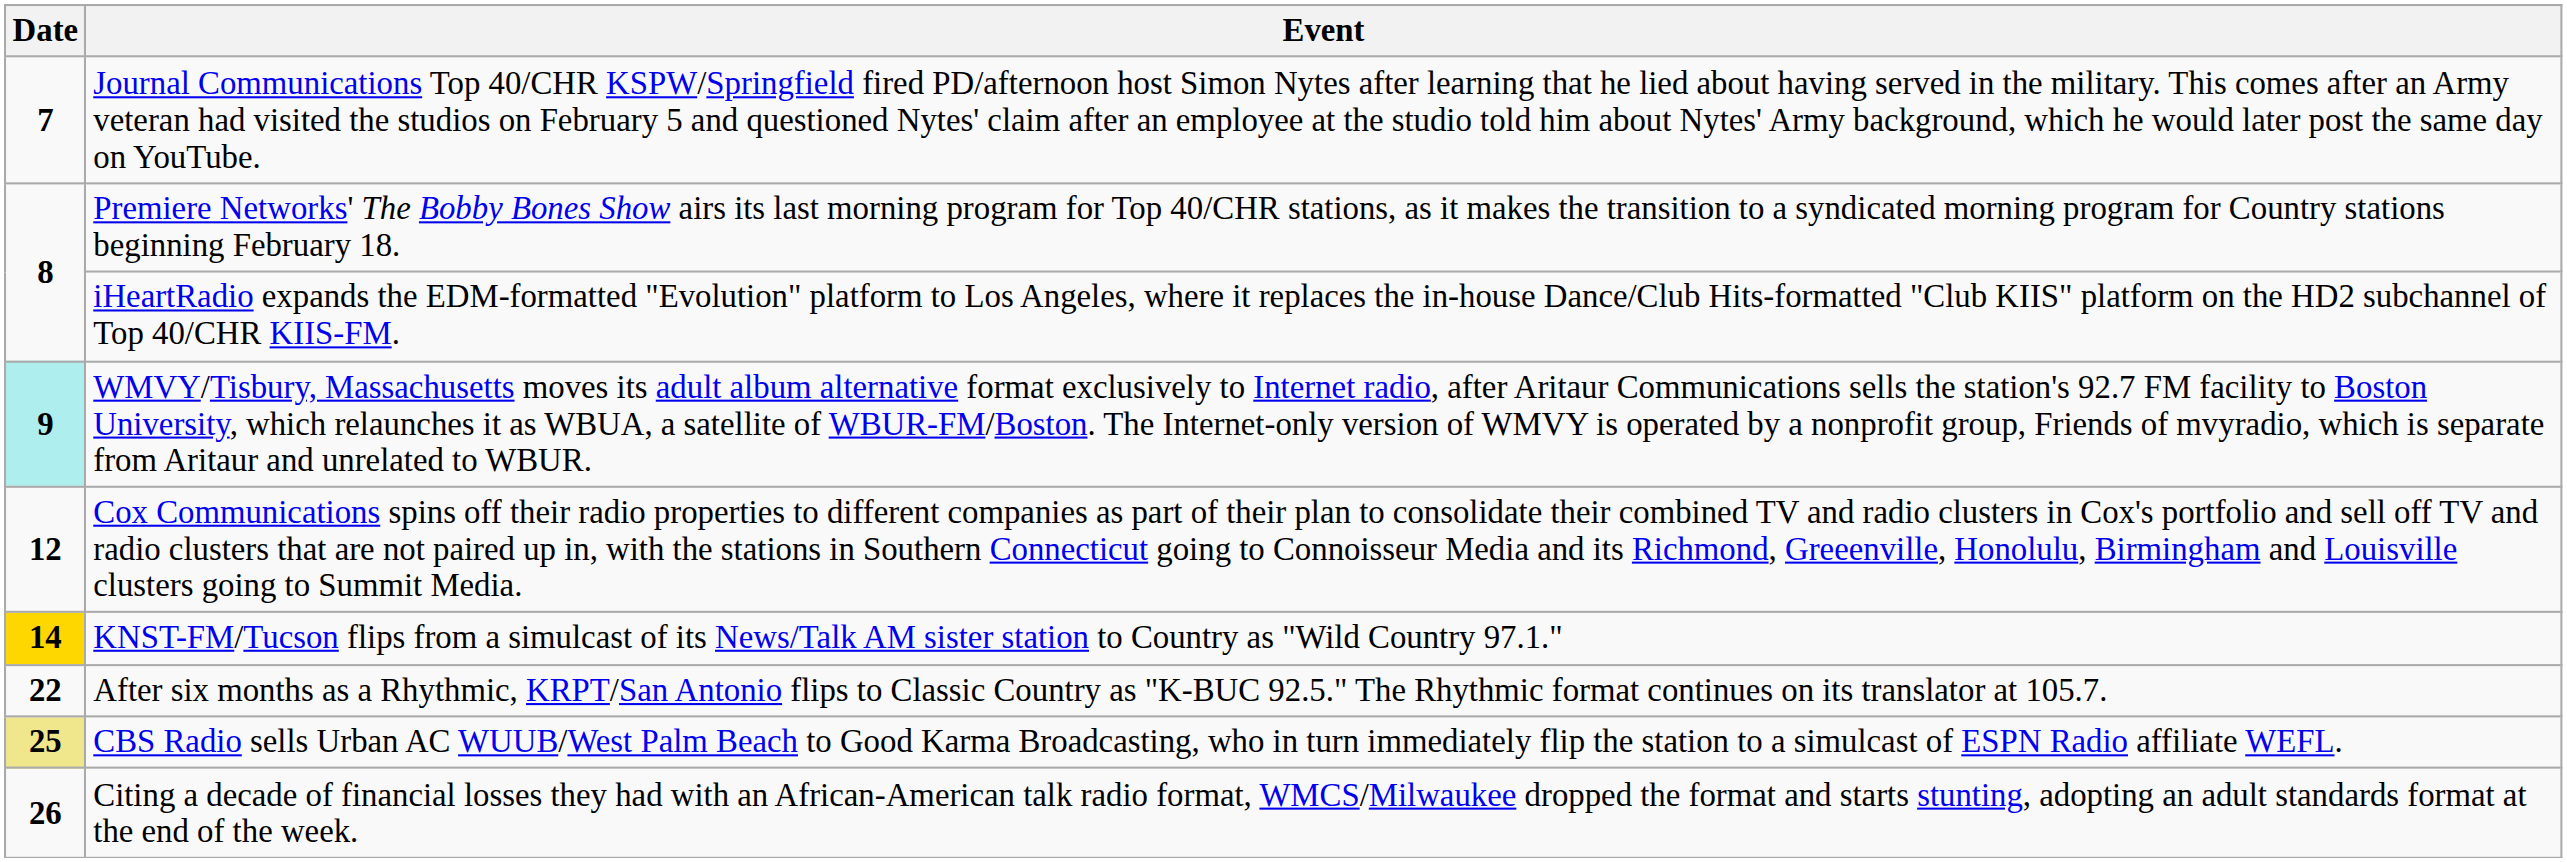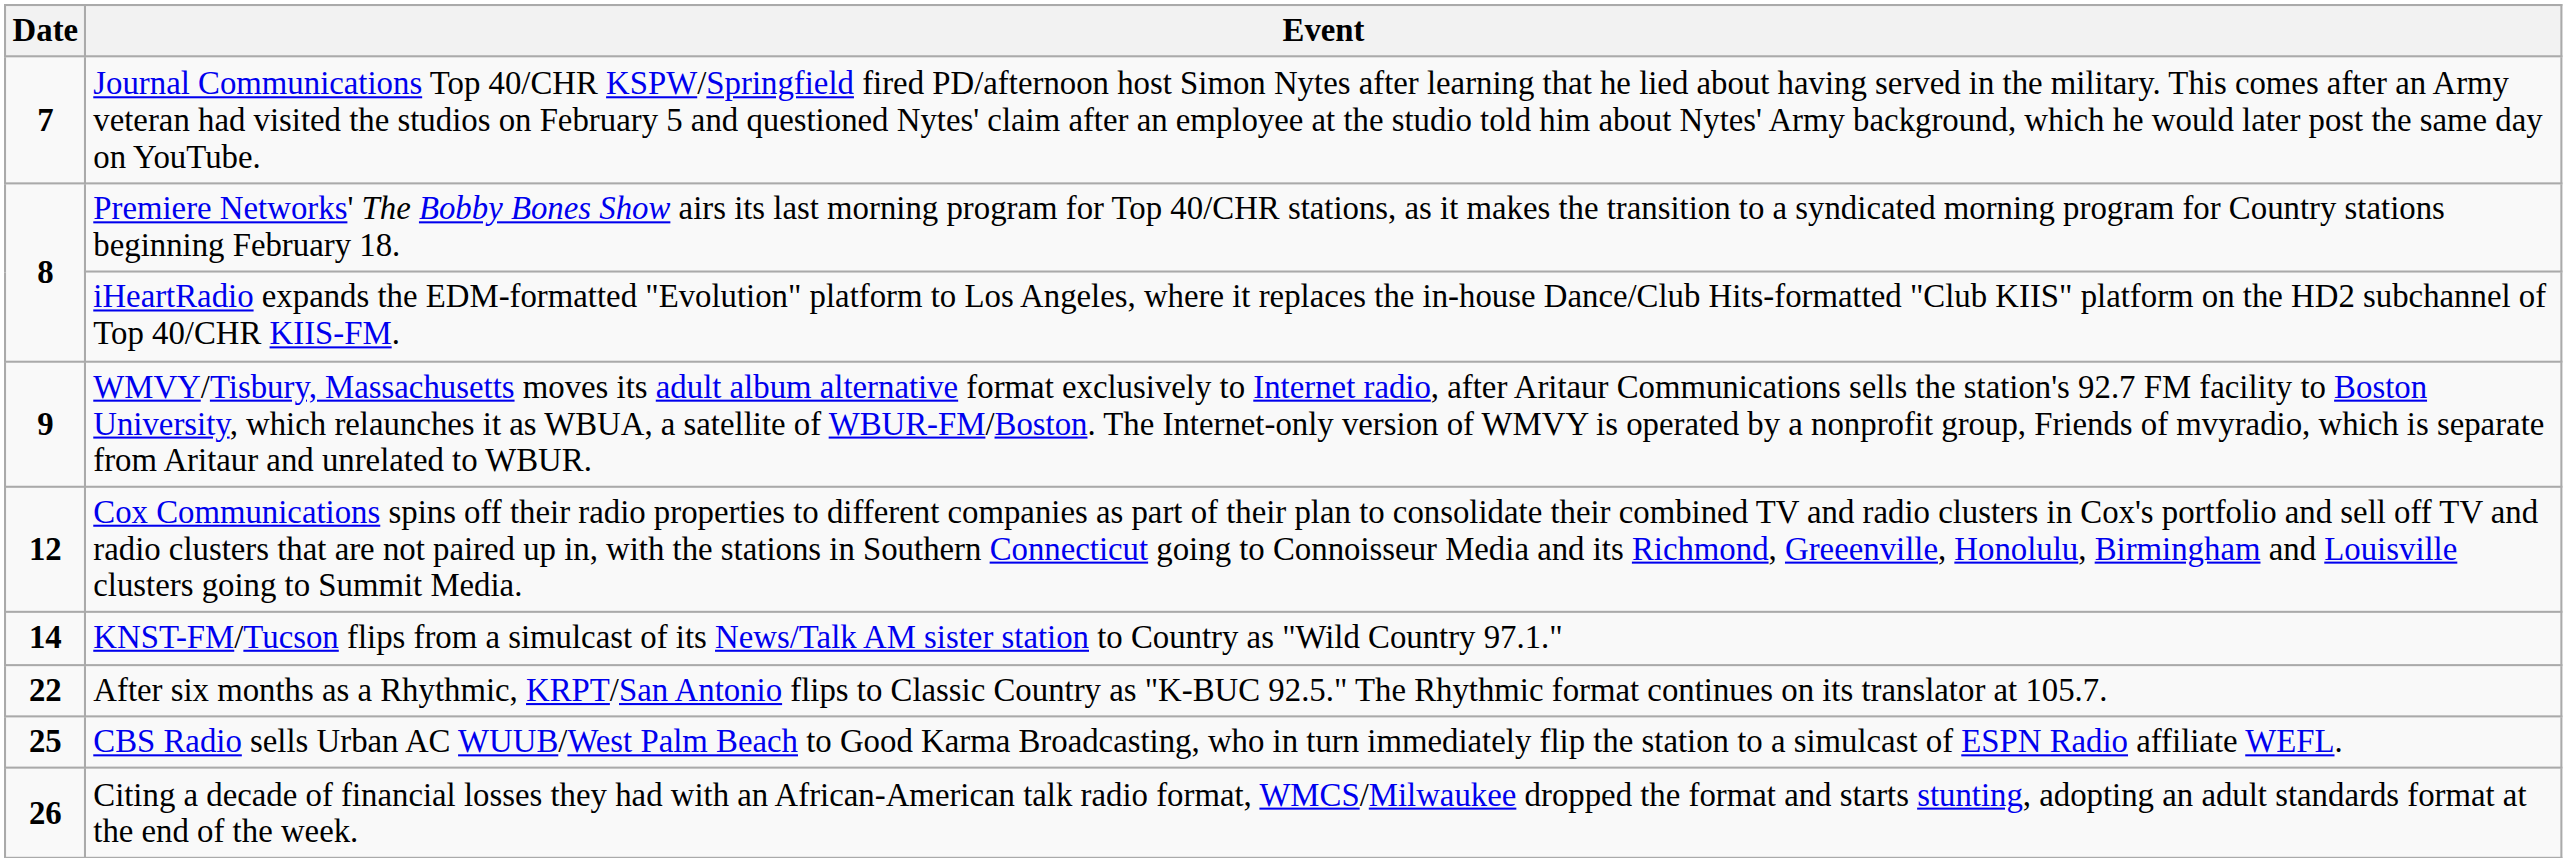(45, 423) paleturquoise background -> (45, 423) no background
(45, 637) gold background -> (45, 637) no background
(45, 741) khaki background -> (45, 741) no background
